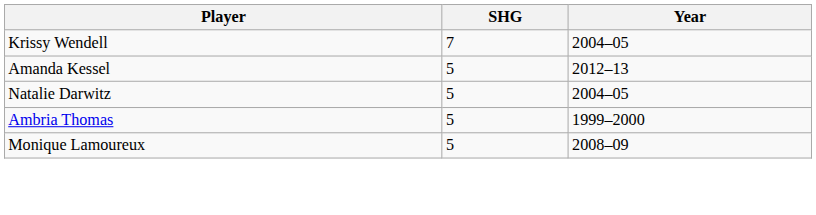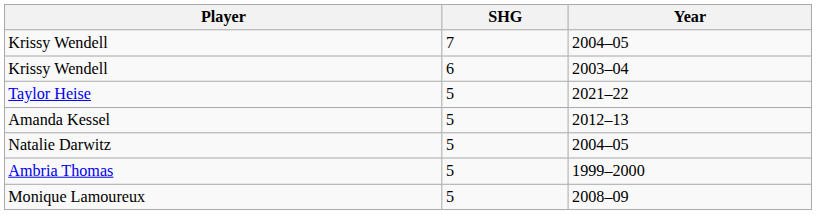+ row: (58, 68)
+ row: (50, 94)
